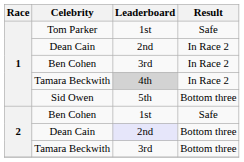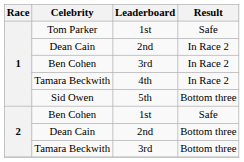(145, 81) lightgrey background -> (145, 81) no background
(145, 132) lavender background -> (145, 132) no background
